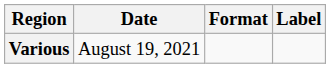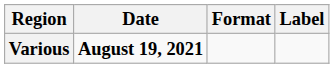(139, 48) normal -> (141, 48) bold
